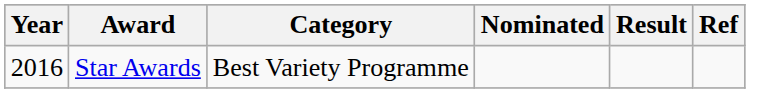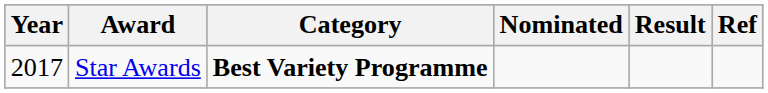(37, 66) 2016 -> (37, 66) 2017
(341, 66) normal -> (350, 66) bold
